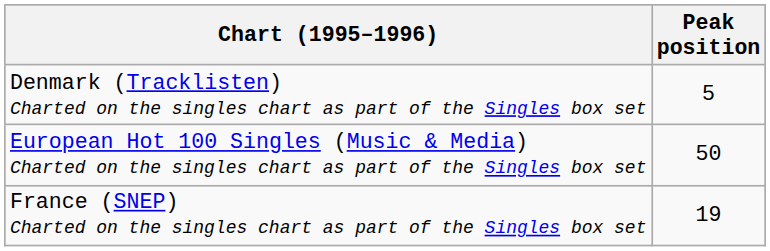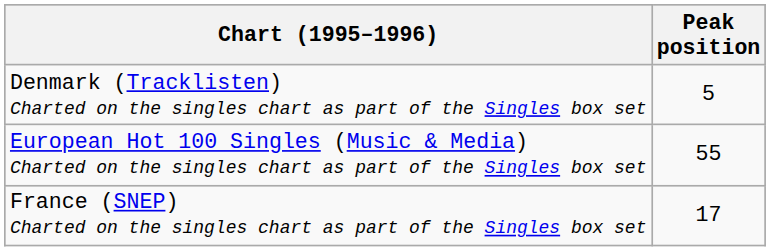(709, 155) 50 -> (709, 155) 55
(709, 215) 19 -> (709, 215) 17
